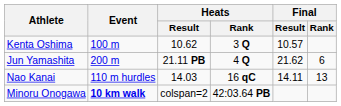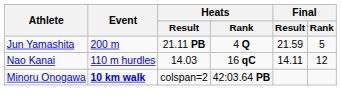- row: (40, 45)
(290, 61) 21.62 -> (290, 45) 21.59
(322, 61) 6 -> (322, 45) 5
(322, 78) 13 -> (322, 61) 12
